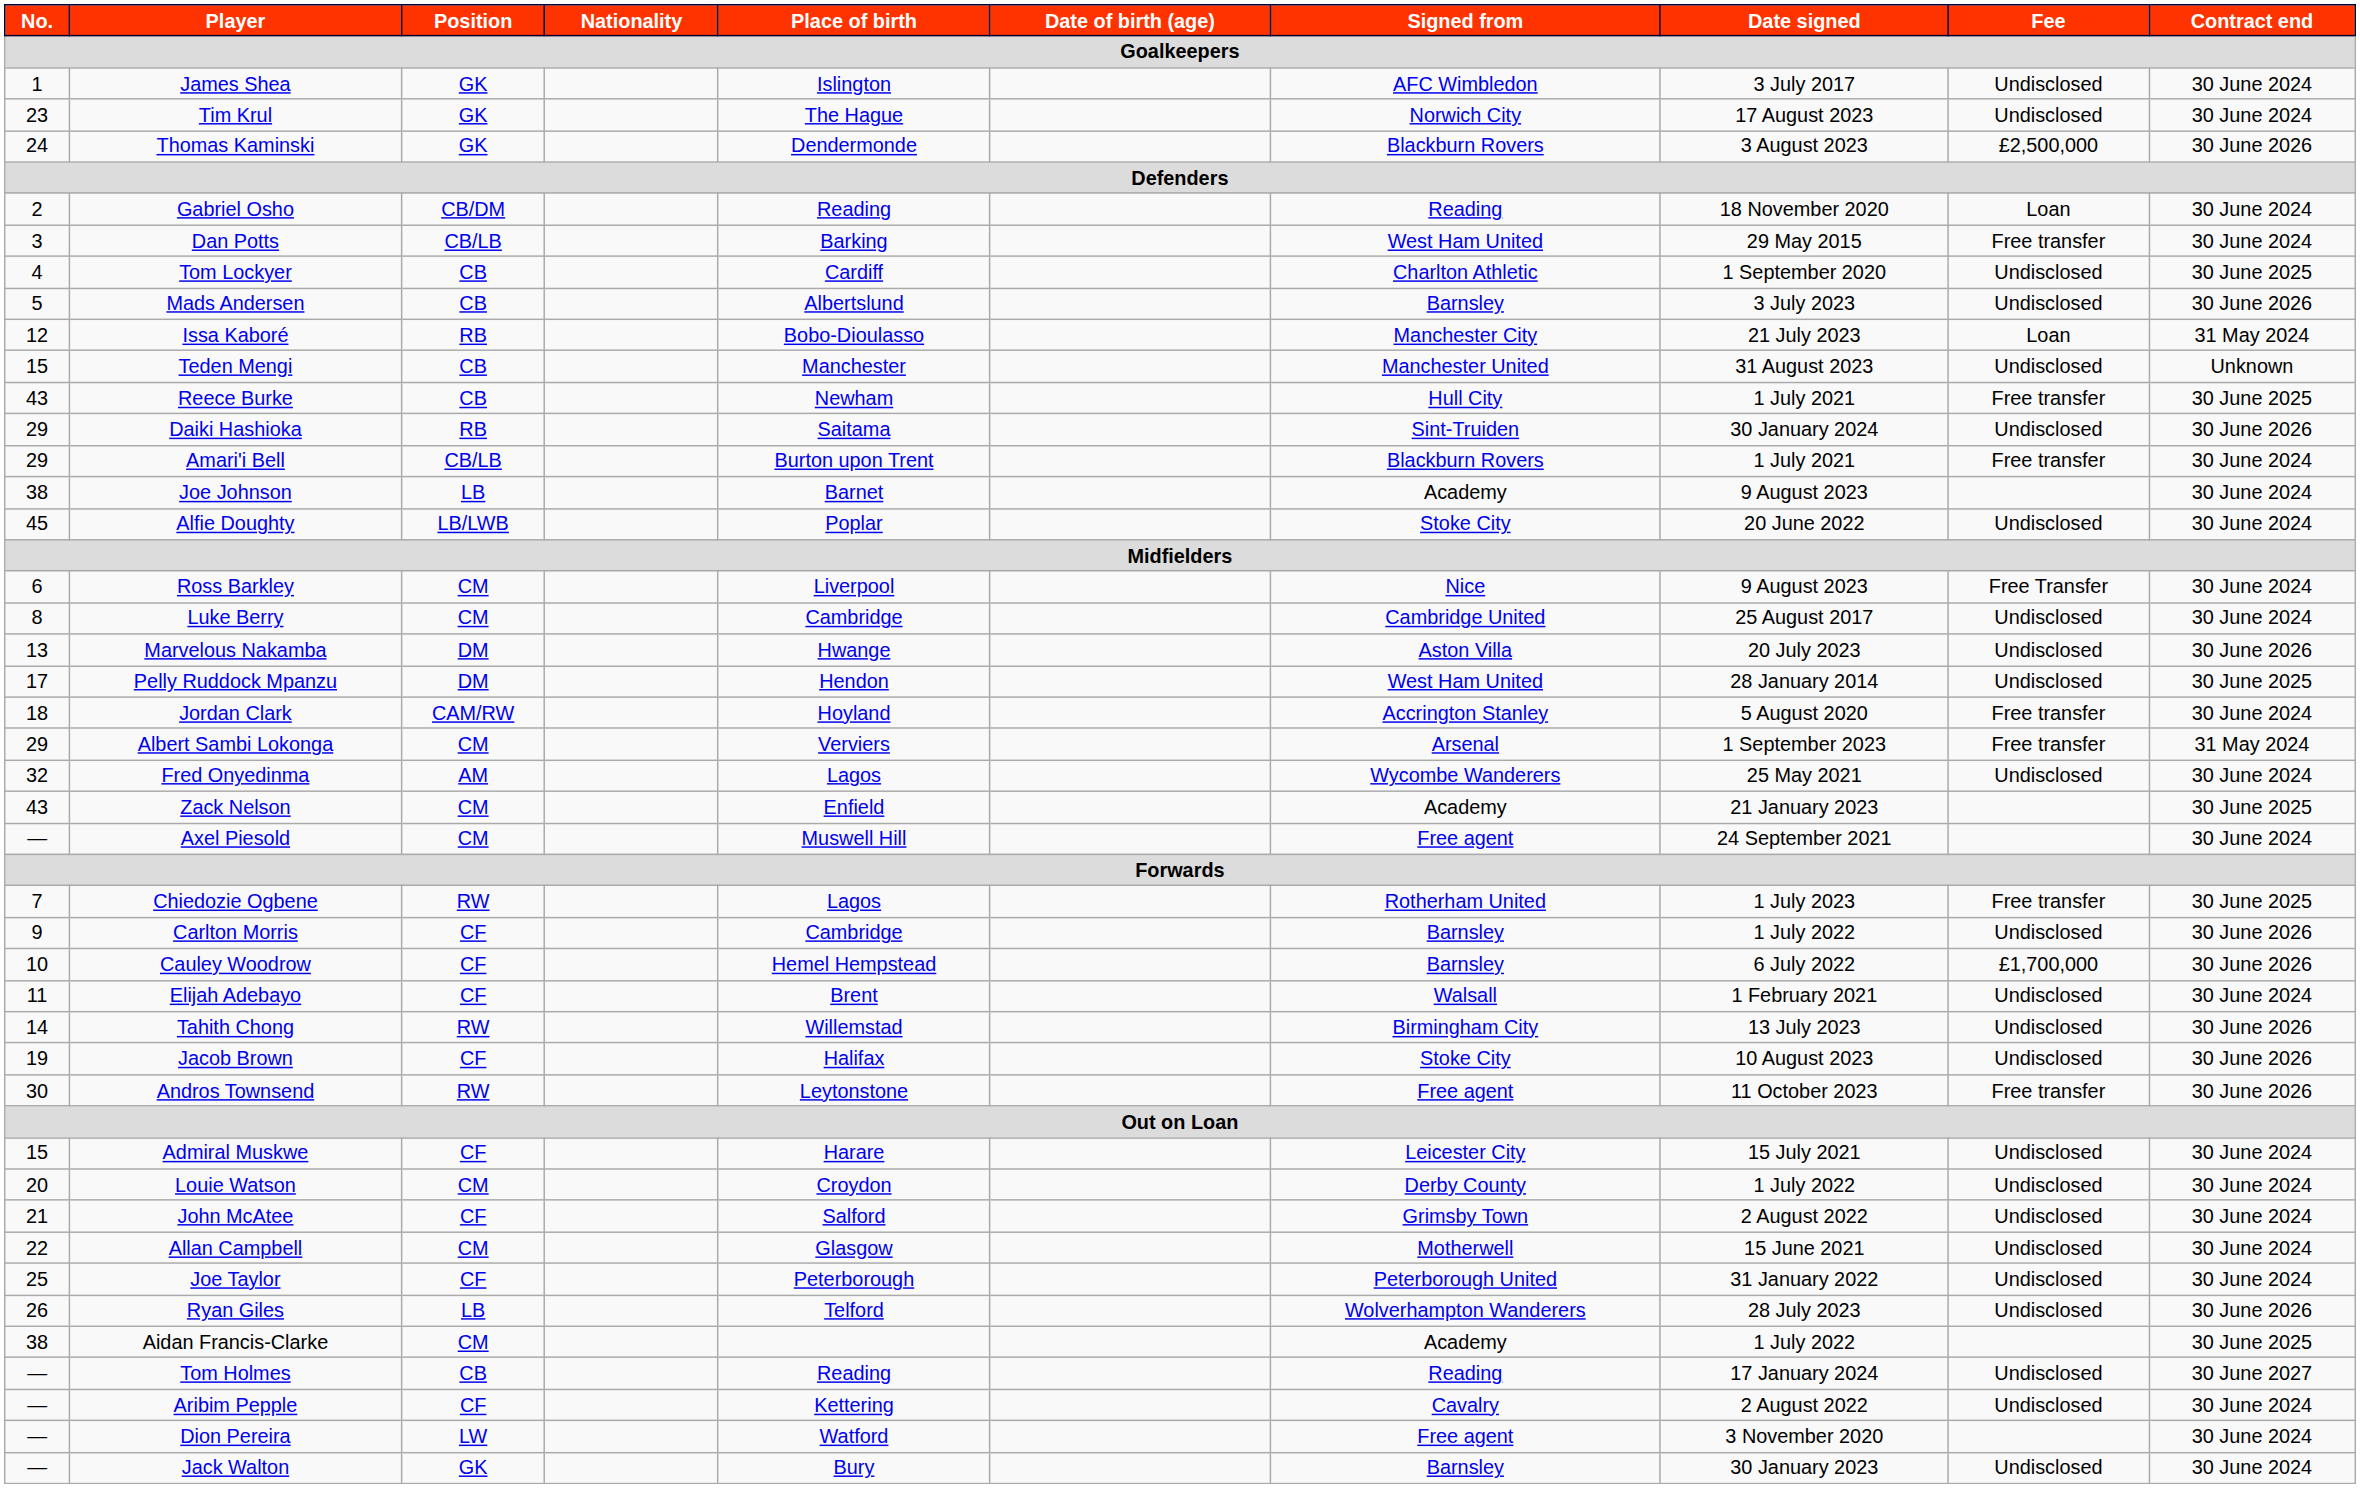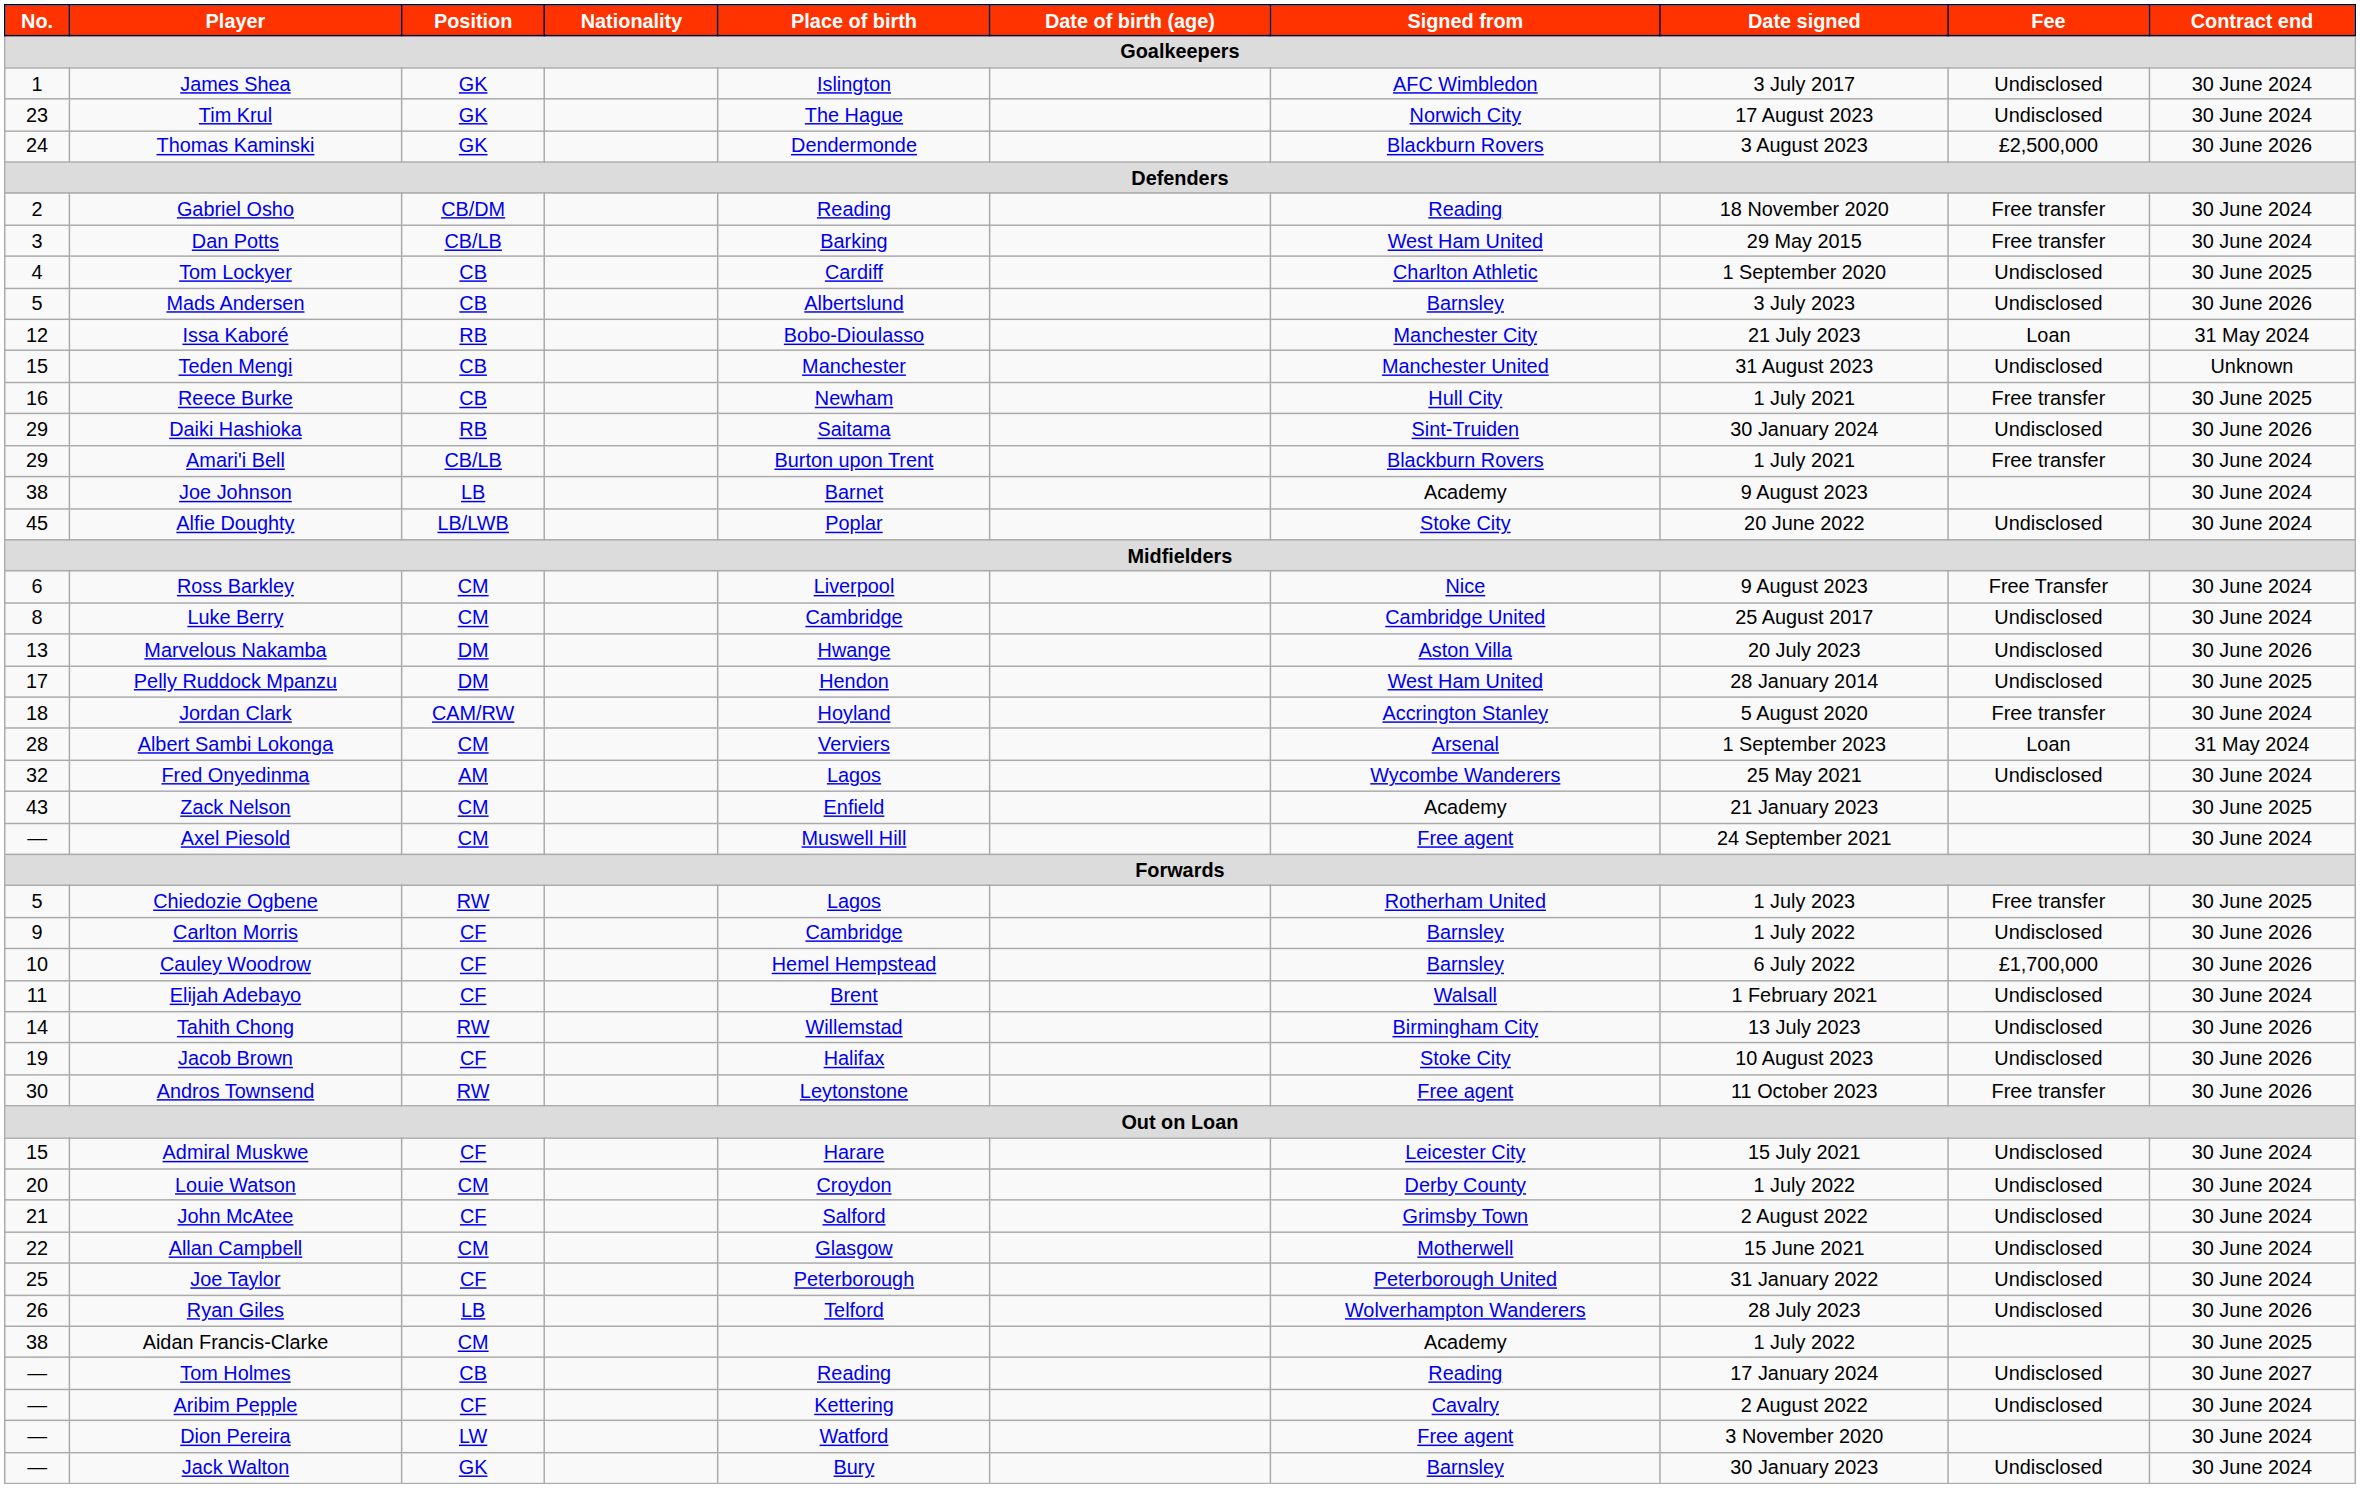(2048, 209) Loan -> (2048, 209) Free transfer
(37, 398) 43 -> (37, 398) 16
(37, 744) 29 -> (37, 744) 28
(2048, 744) Free transfer -> (2048, 744) Loan
(37, 901) 7 -> (37, 901) 5
